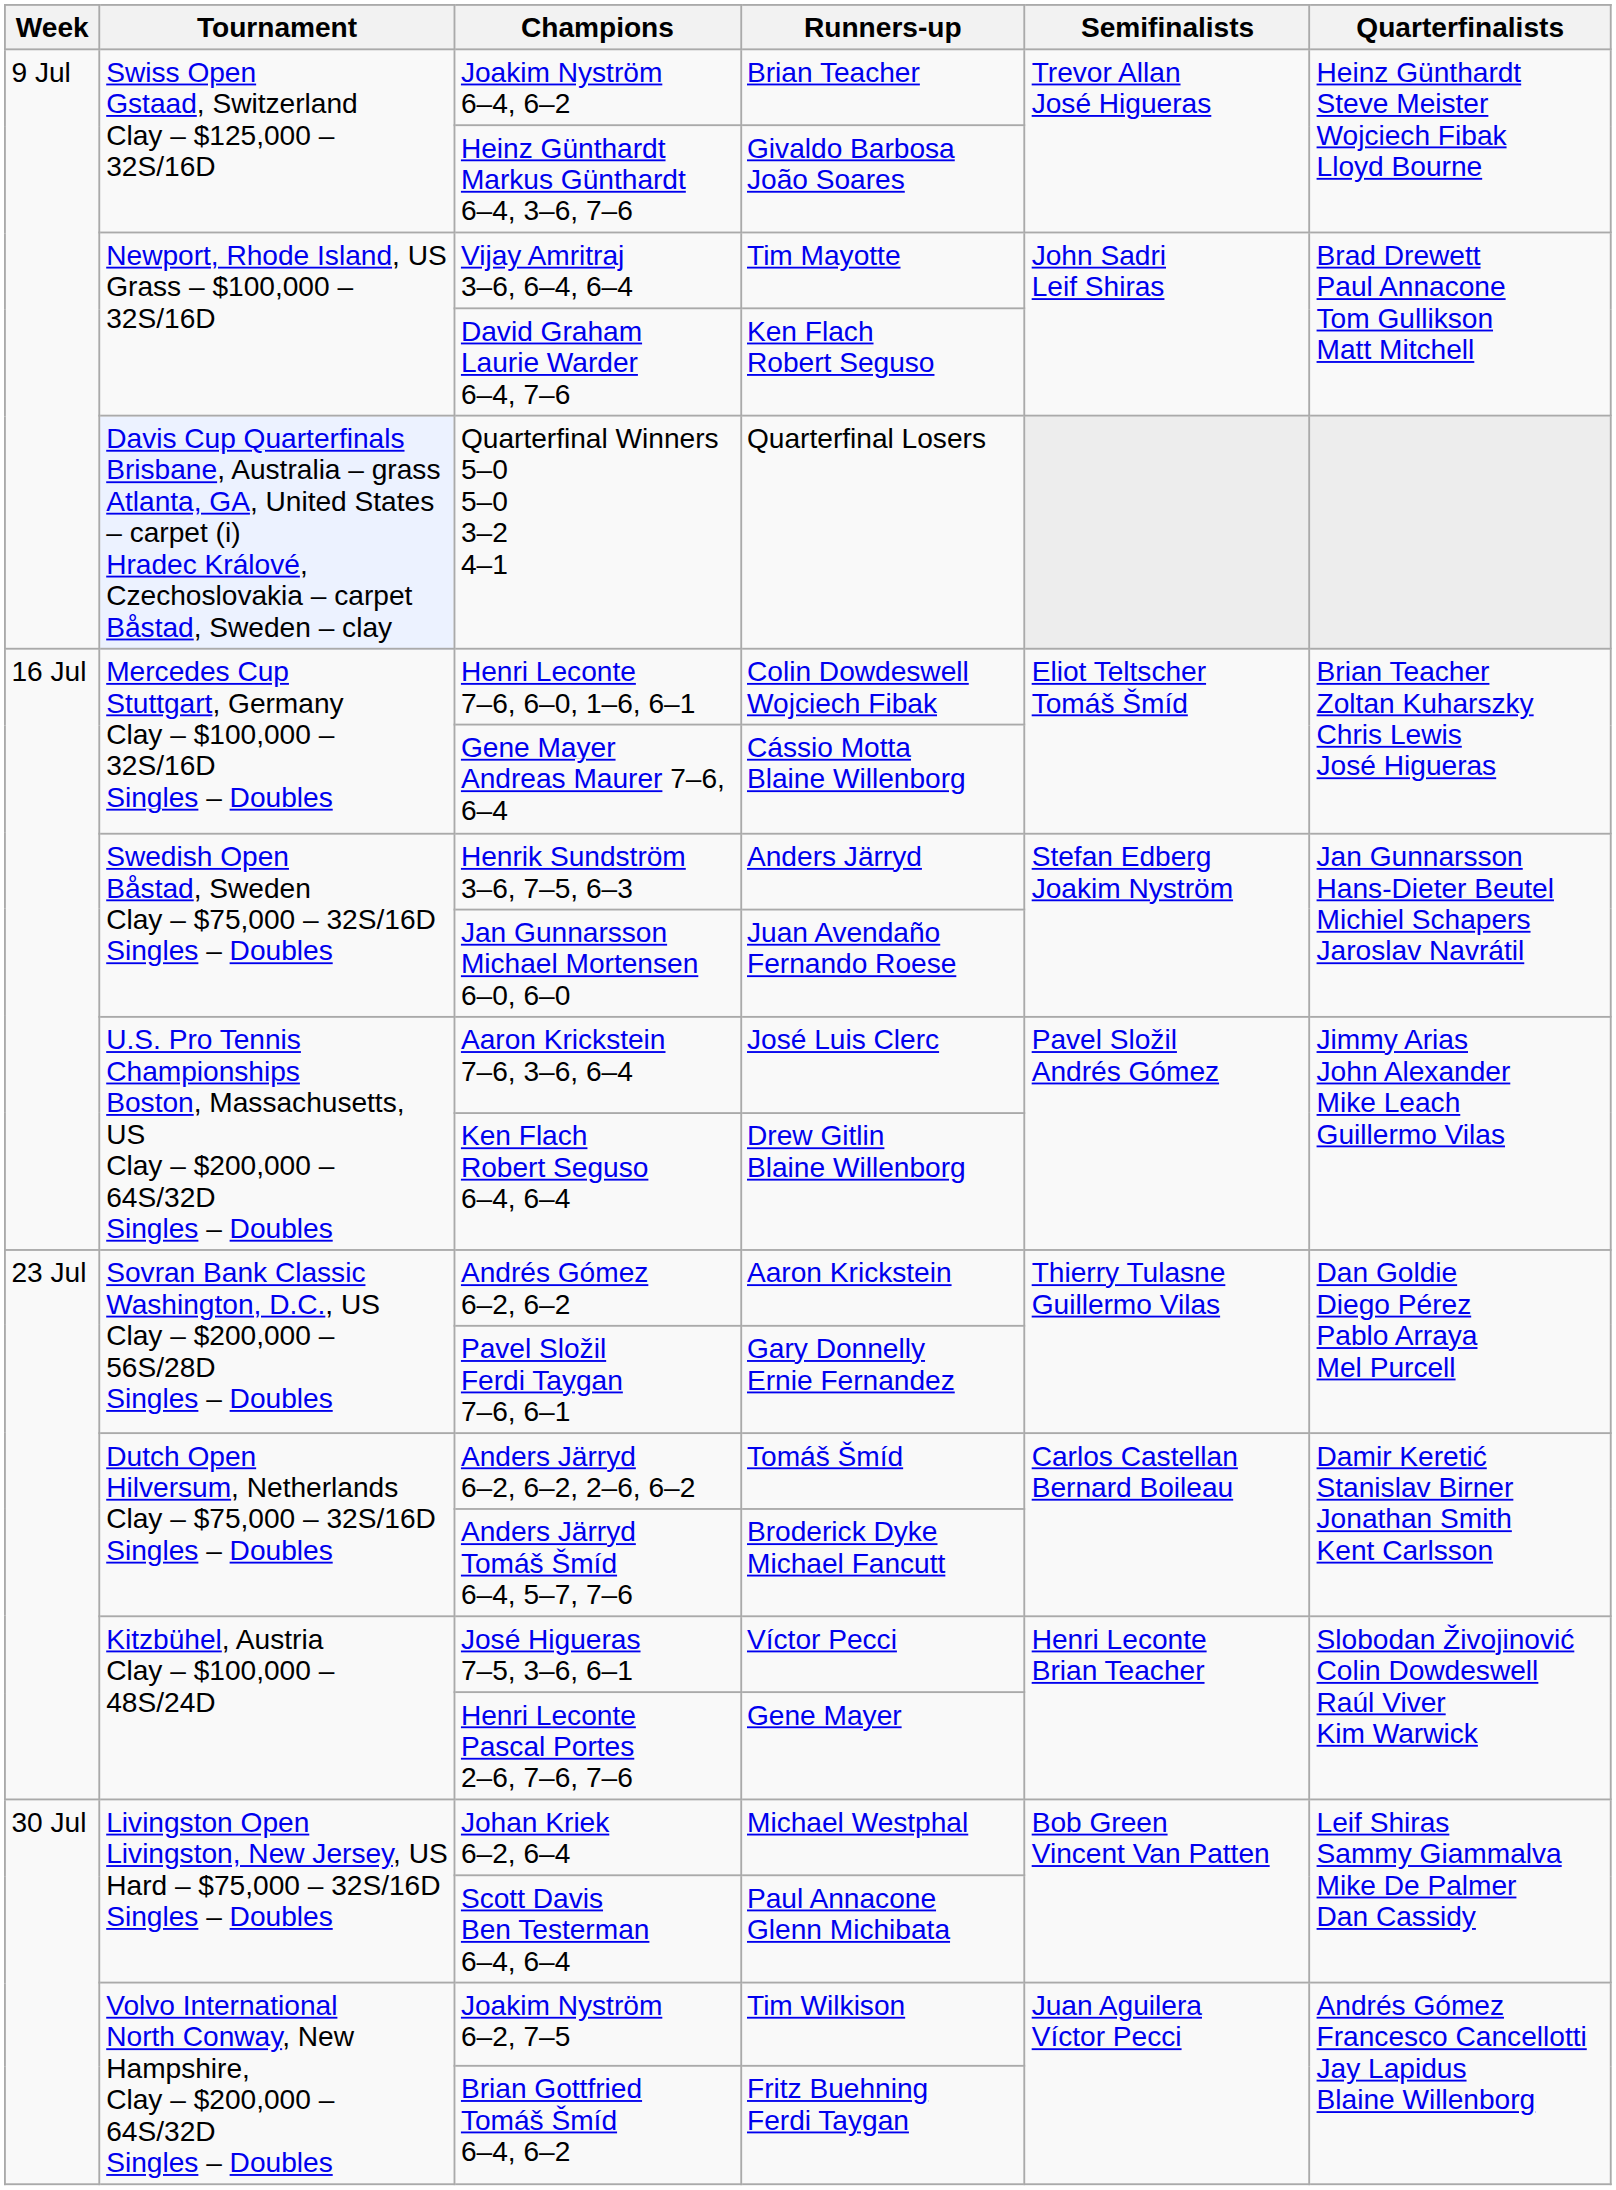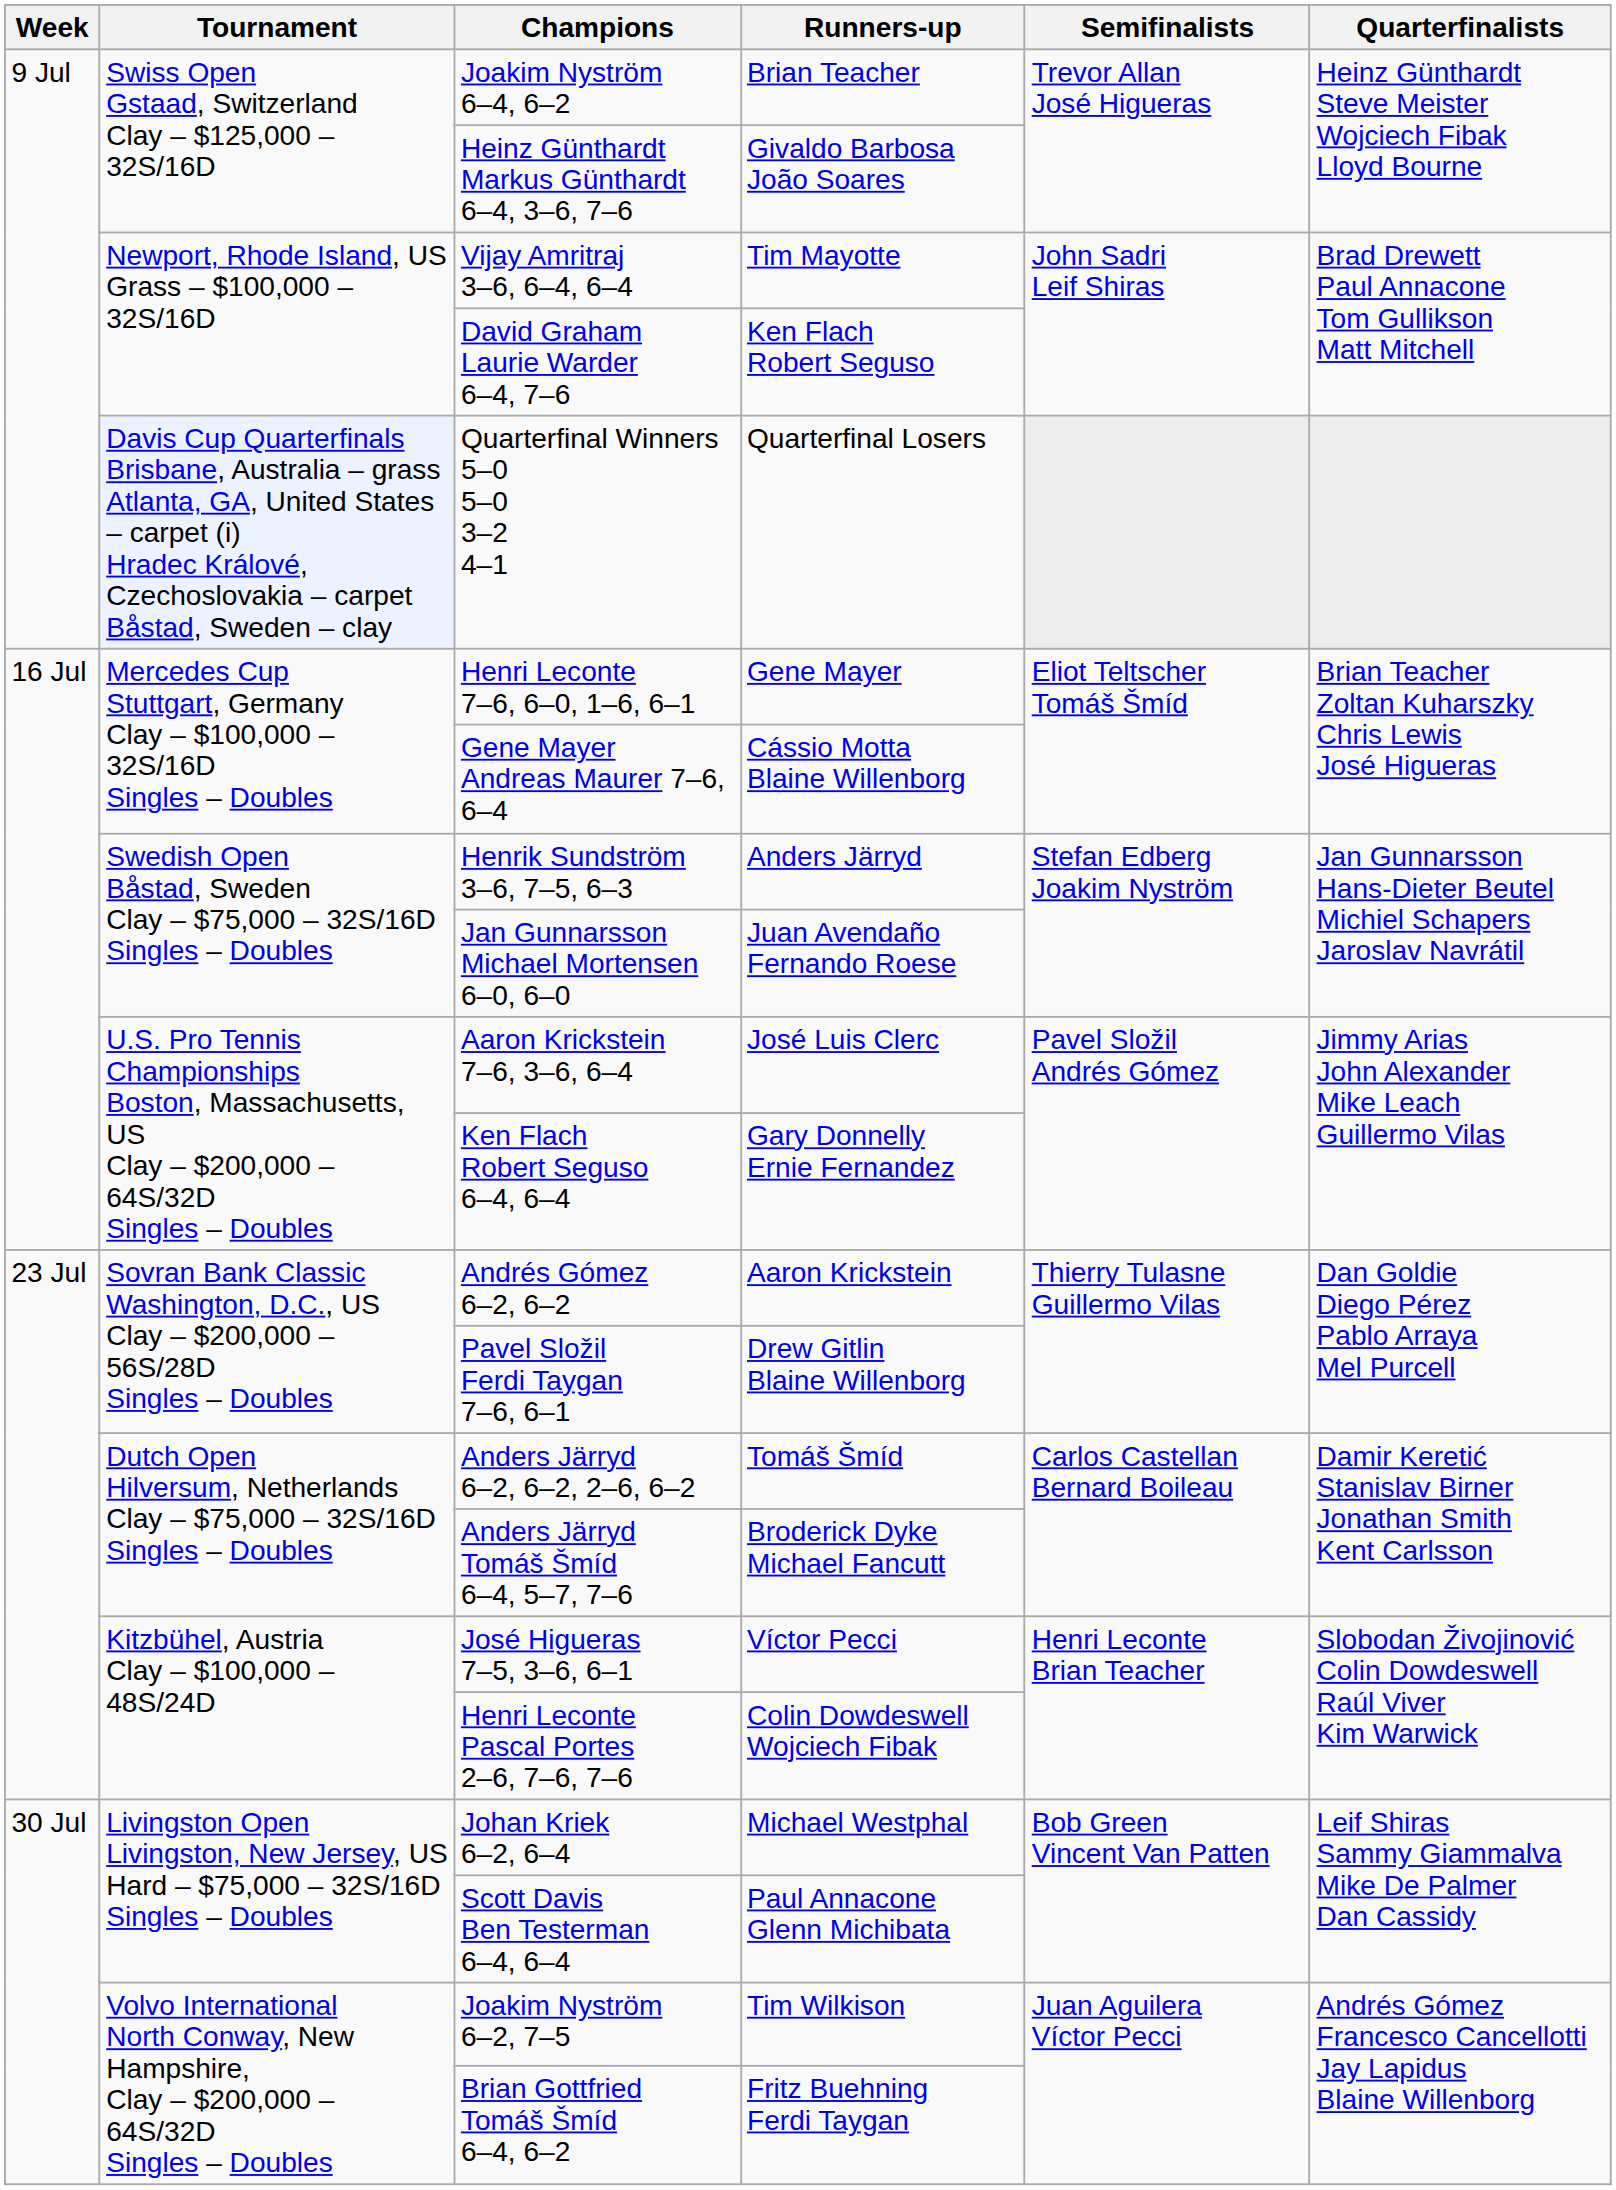(858, 688) Colin Dowdeswell Wojciech Fibak -> (824, 672) Gene Mayer
(856, 1151) Drew Gitlin Blaine Willenborg -> (851, 1151) Gary Donnelly Ernie Fernandez
(851, 1364) Gary Donnelly Ernie Fernandez -> (856, 1364) Drew Gitlin Blaine Willenborg
(824, 1715) Gene Mayer -> (858, 1730) Colin Dowdeswell Wojciech Fibak
